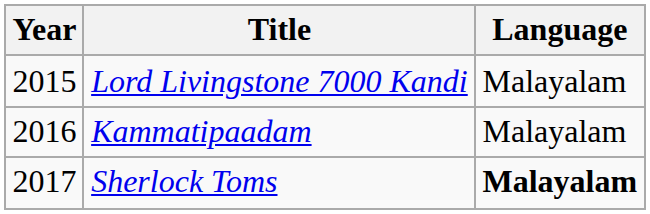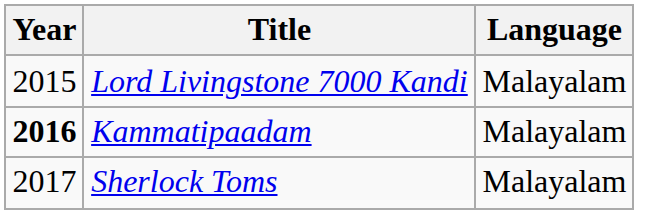(44, 131) normal -> (44, 131) bold
(560, 182) bold -> (554, 182) normal
